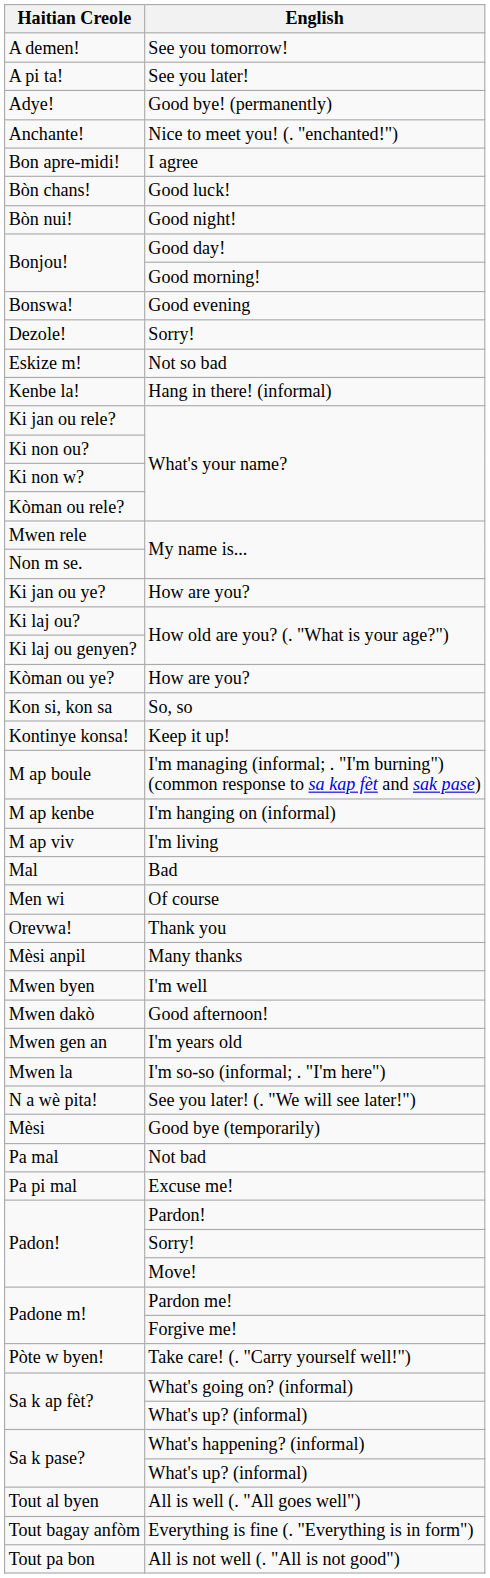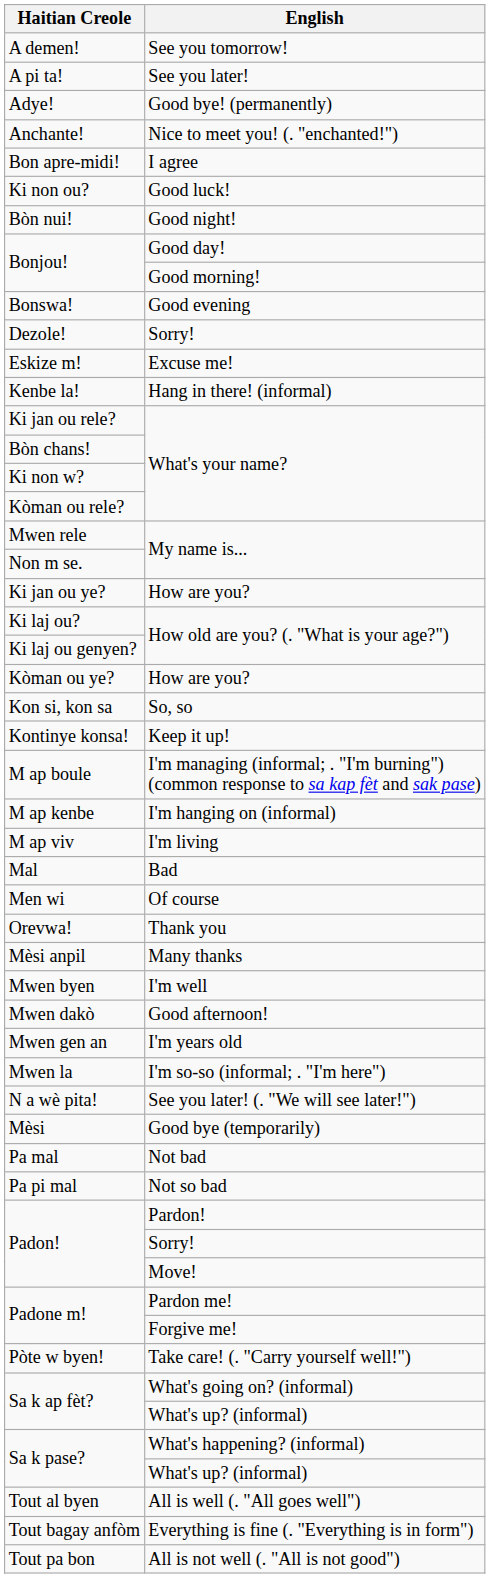(50, 190) Bòn chans! -> (49, 190) Ki non ou?
(188, 362) Not so bad -> (191, 362) Excuse me!
(49, 448) Ki non ou? -> (50, 448) Bòn chans!
(191, 1186) Excuse me! -> (188, 1186) Not so bad
